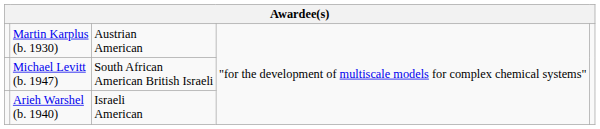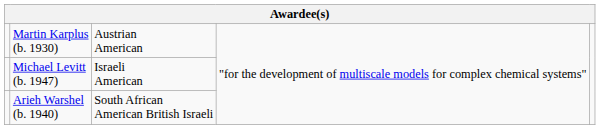(154, 74) South African American British Israeli -> (118, 74) Israeli American
(118, 107) Israeli American -> (154, 107) South African American British Israeli
